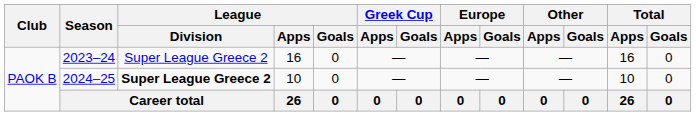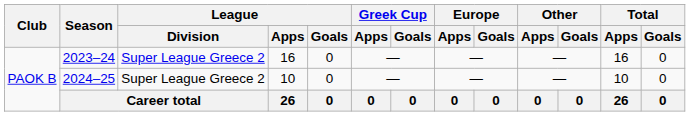(196, 79) bold -> (193, 79) normal
